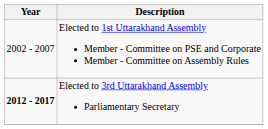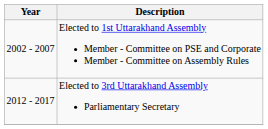(31, 101) bold -> (31, 101) normal
